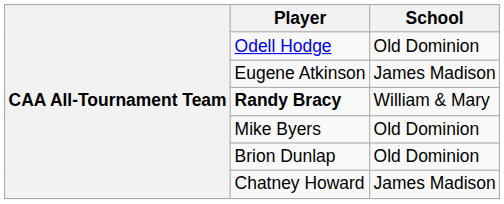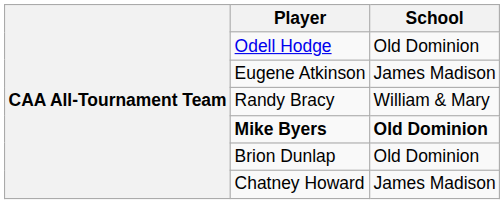(288, 101) bold -> (285, 101) normal
(278, 128) normal -> (281, 128) bold
(426, 128) normal -> (431, 128) bold
